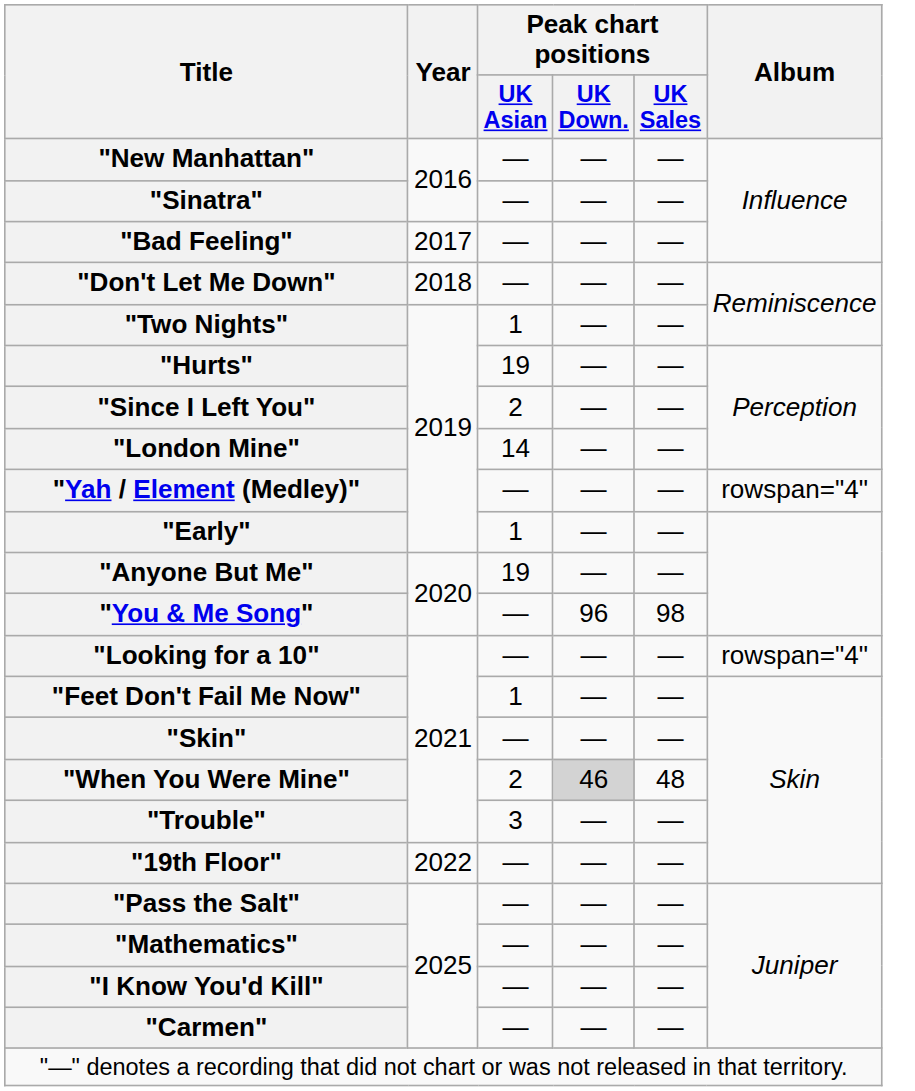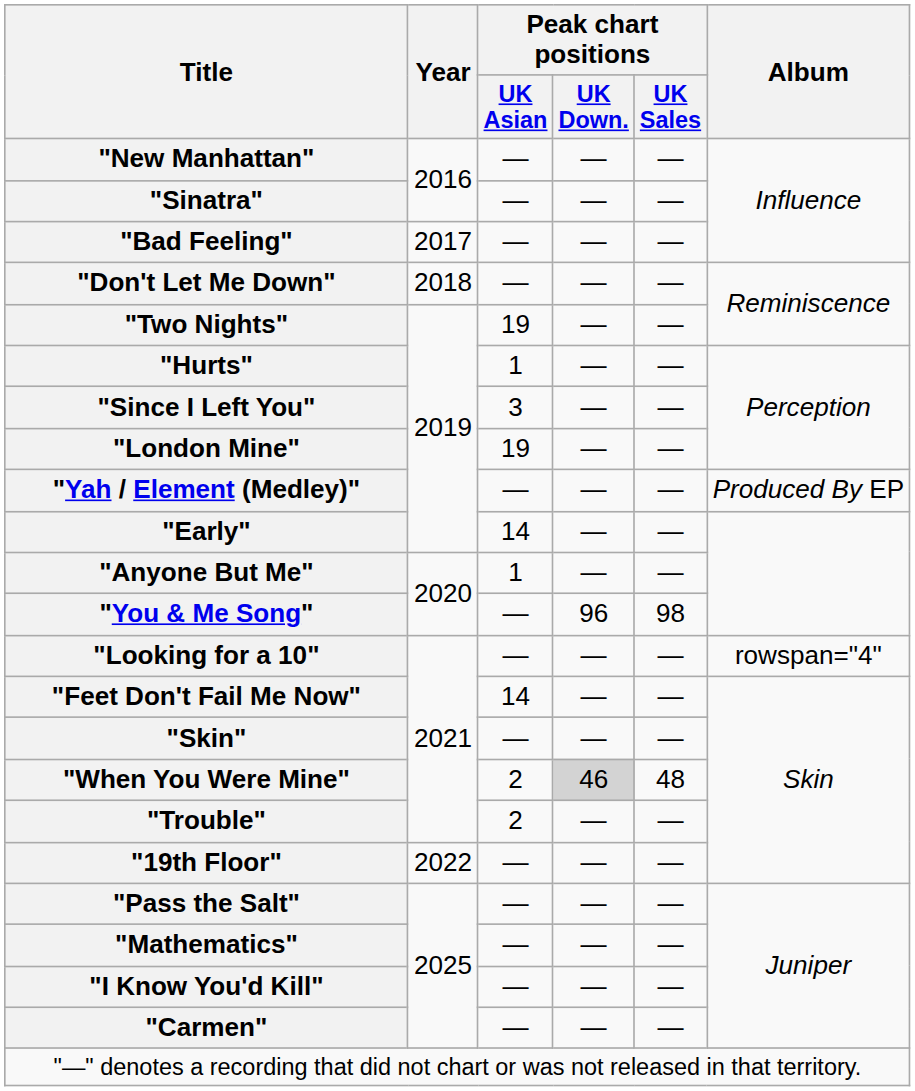(516, 324) 1 -> (516, 324) 19
(516, 365) 19 -> (516, 365) 1
(516, 407) 2 -> (516, 407) 3
(516, 448) 14 -> (516, 448) 19
(795, 489) rowspan="4" -> (808, 489) Produced By EP
(516, 531) 1 -> (516, 531) 14
(516, 572) 19 -> (516, 572) 1
(516, 696) 1 -> (516, 696) 14
(516, 820) 3 -> (516, 820) 2
